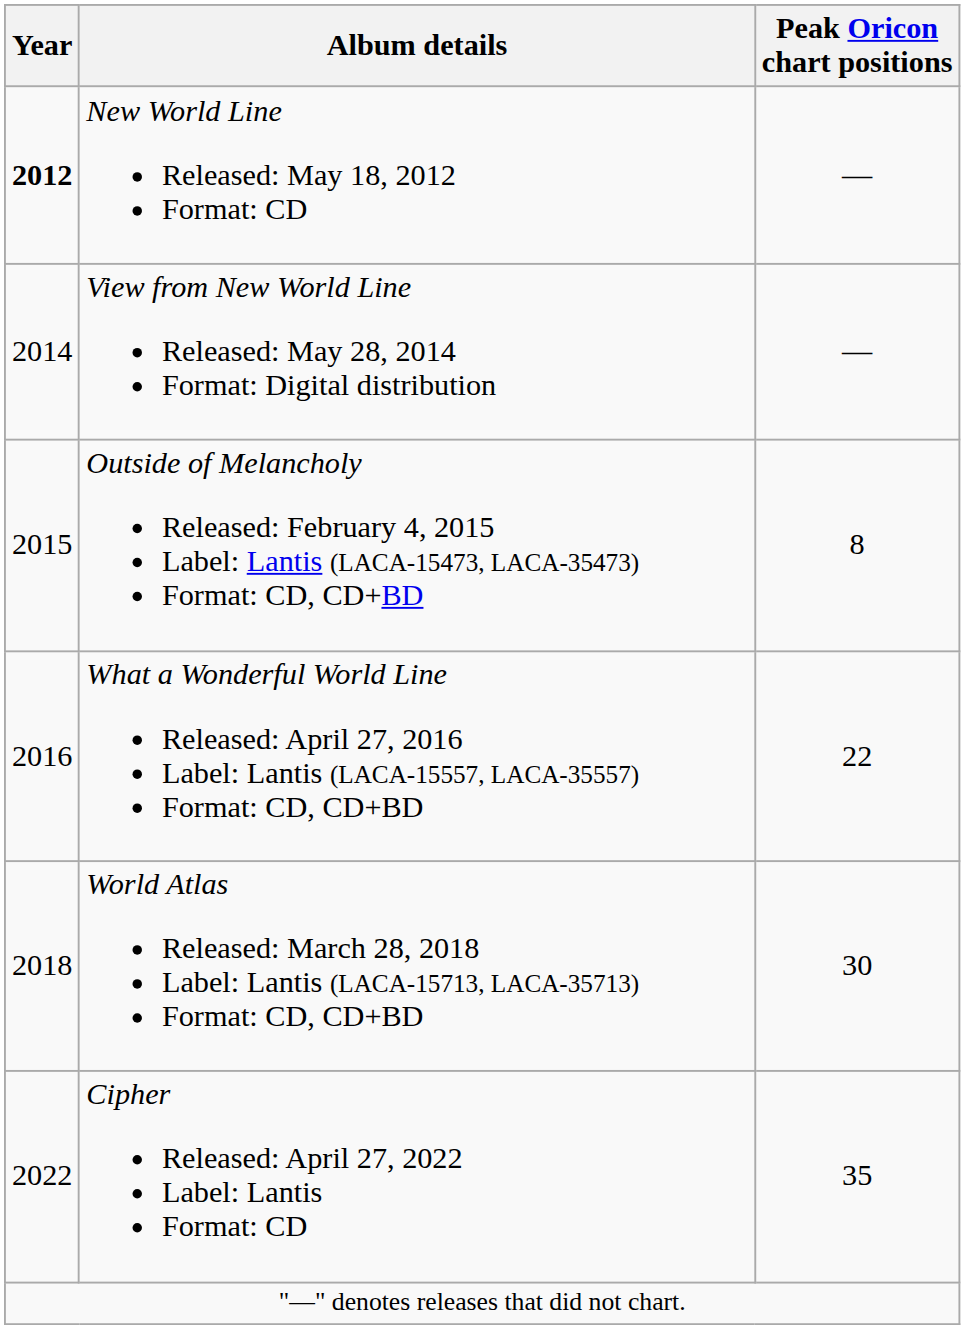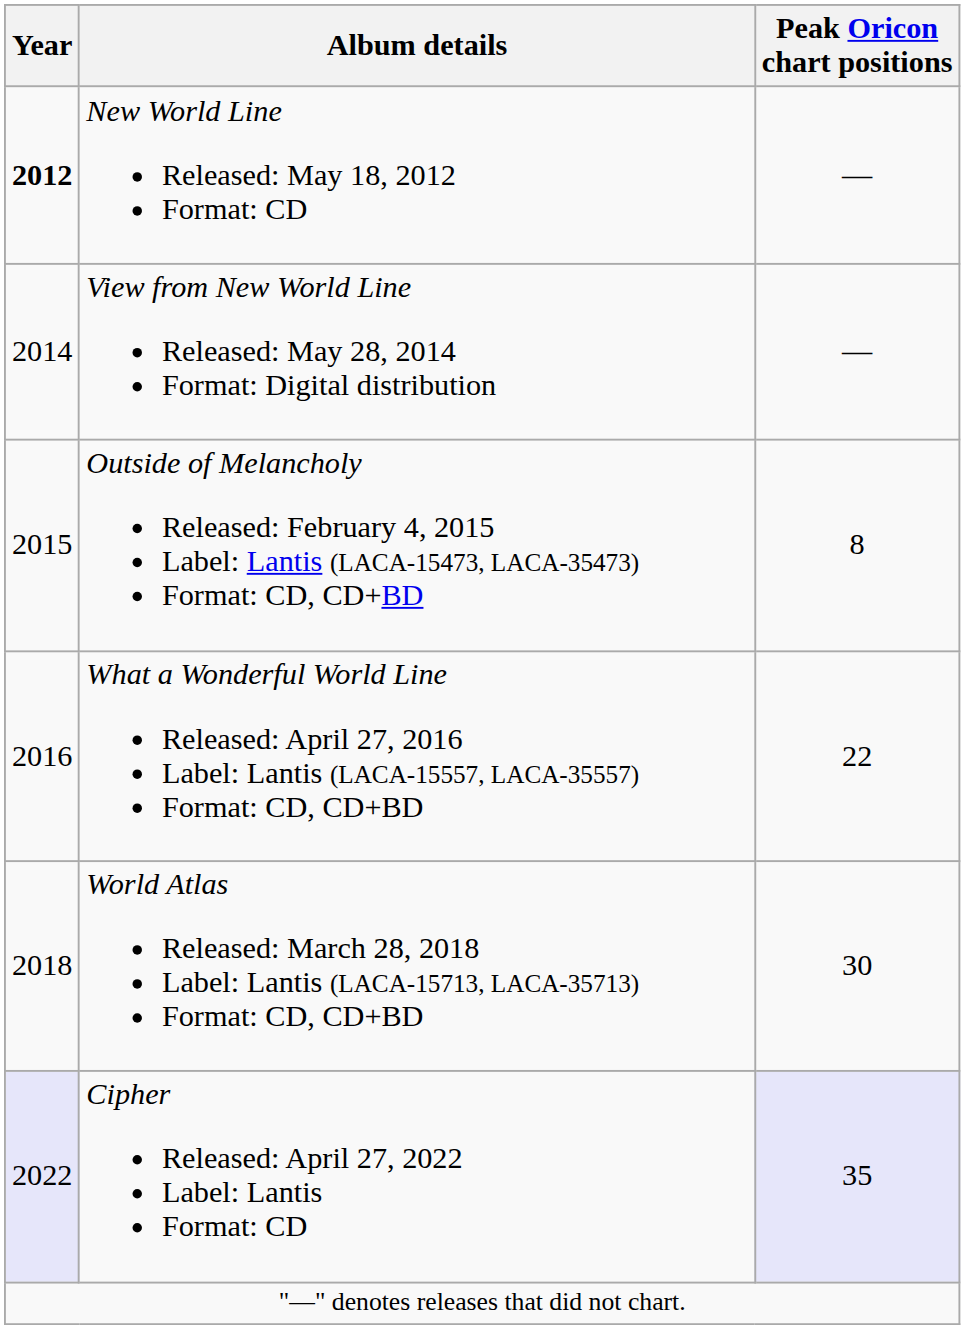(42, 1176) no background -> (42, 1176) lavender background
(857, 1176) no background -> (857, 1176) lavender background
